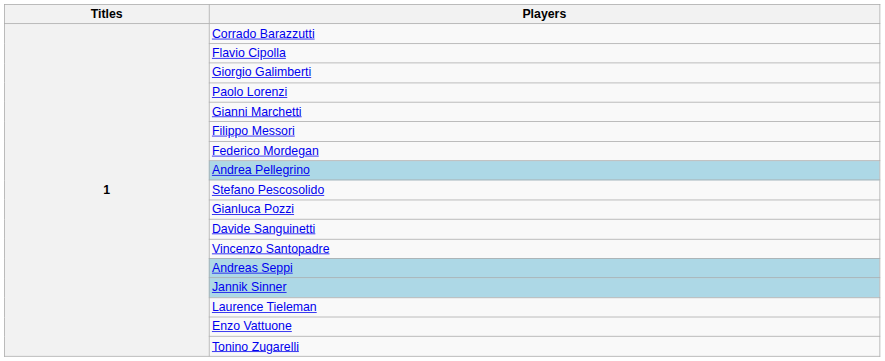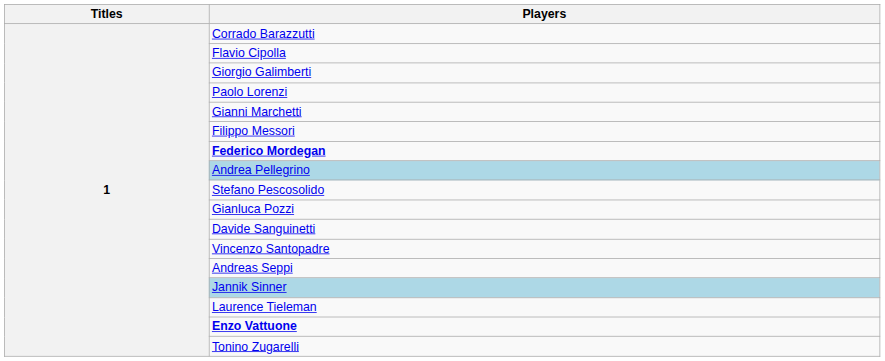(265, 151) normal -> (269, 151) bold
(252, 268) lightblue background -> (252, 268) no background
(252, 326) normal -> (254, 326) bold
